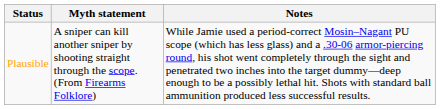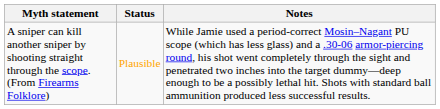columns swapped: (107, 13) <-> (28, 13)
